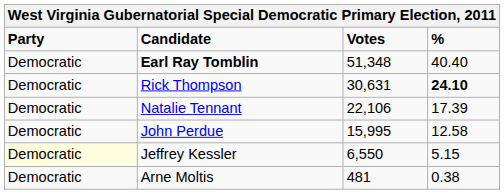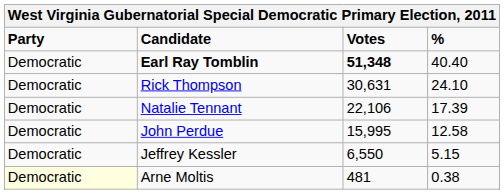(369, 62) normal -> (369, 62) bold
(450, 85) bold -> (450, 85) normal
(45, 154) lightyellow background -> (45, 154) no background
(45, 177) no background -> (45, 177) lightyellow background
